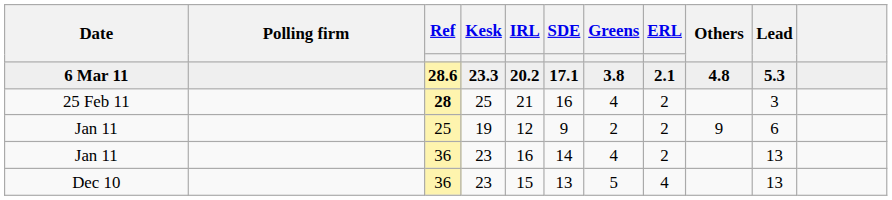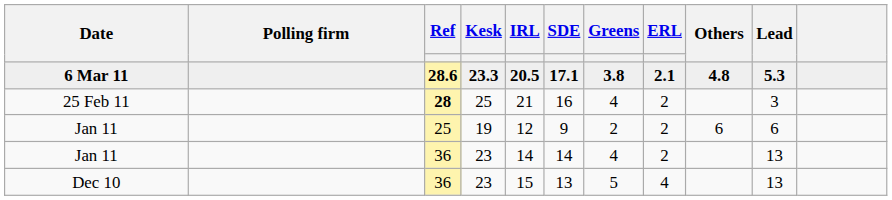(525, 75) 20.2 -> (525, 75) 20.5
(719, 129) 9 -> (719, 129) 6
(525, 155) 16 -> (525, 155) 14
